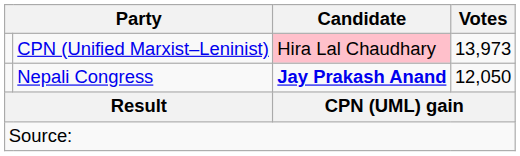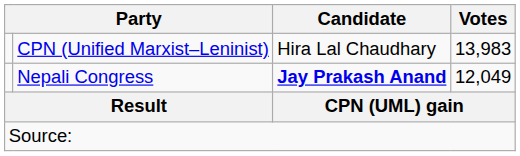(357, 48) pink background -> (357, 48) no background
(483, 48) 13,973 -> (483, 48) 13,983
(483, 77) 12,050 -> (483, 77) 12,049
